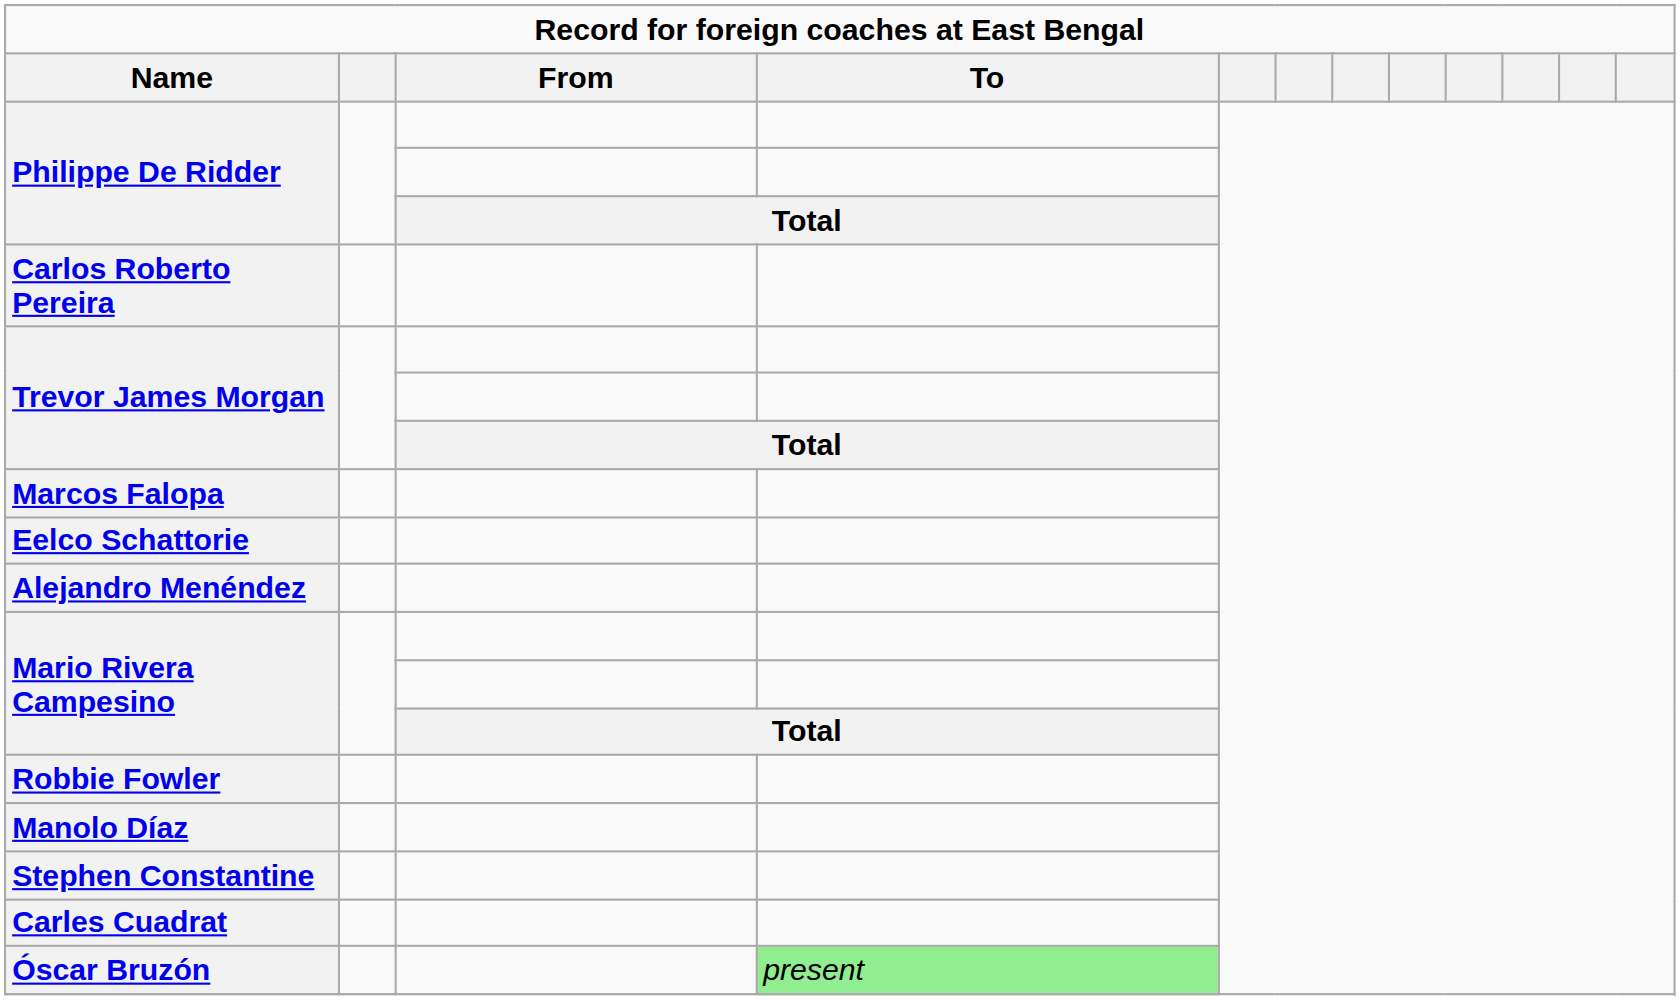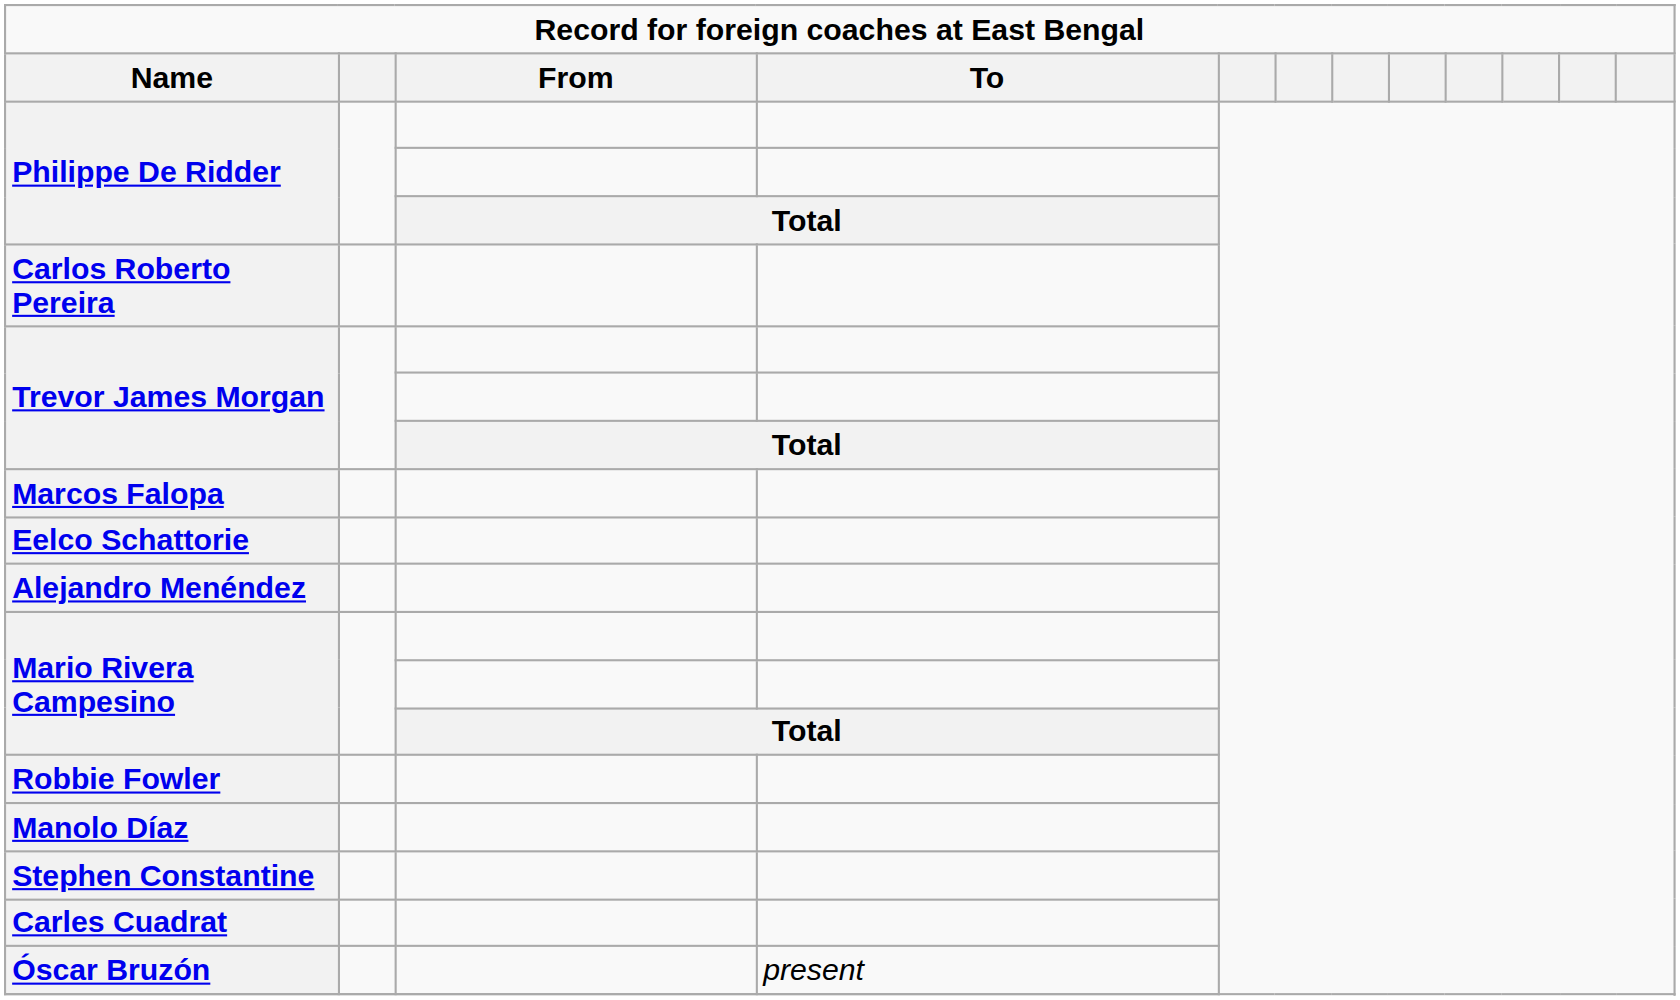(814, 971) lightgreen background -> (814, 971) no background
